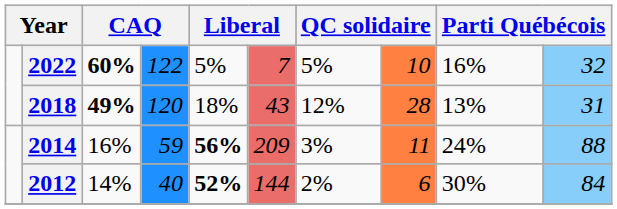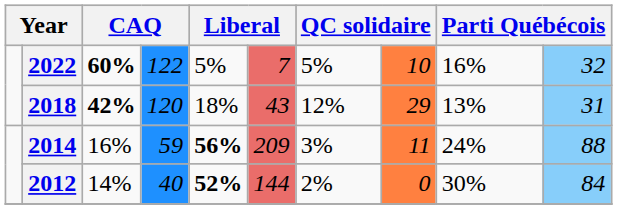(112, 104) 49% -> (112, 104) 42%
(419, 104) 28 -> (419, 104) 29
(425, 184) 6 -> (425, 184) 0
